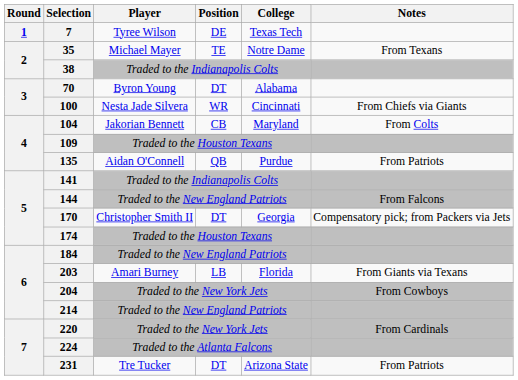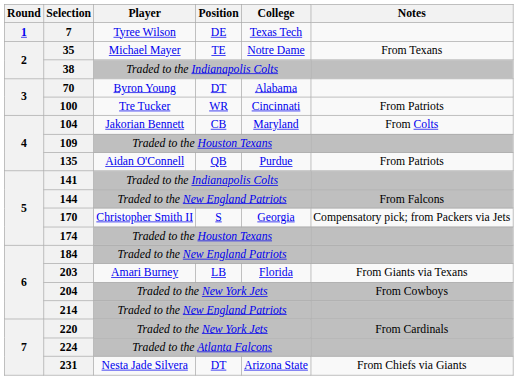(145, 106) Nesta Jade Silvera -> (145, 106) Tre Tucker
(412, 106) From Chiefs via Giants -> (412, 106) From Patriots
(219, 217) DT -> (219, 217) S
(145, 365) Tre Tucker -> (145, 365) Nesta Jade Silvera
(412, 365) From Patriots -> (412, 365) From Chiefs via Giants
